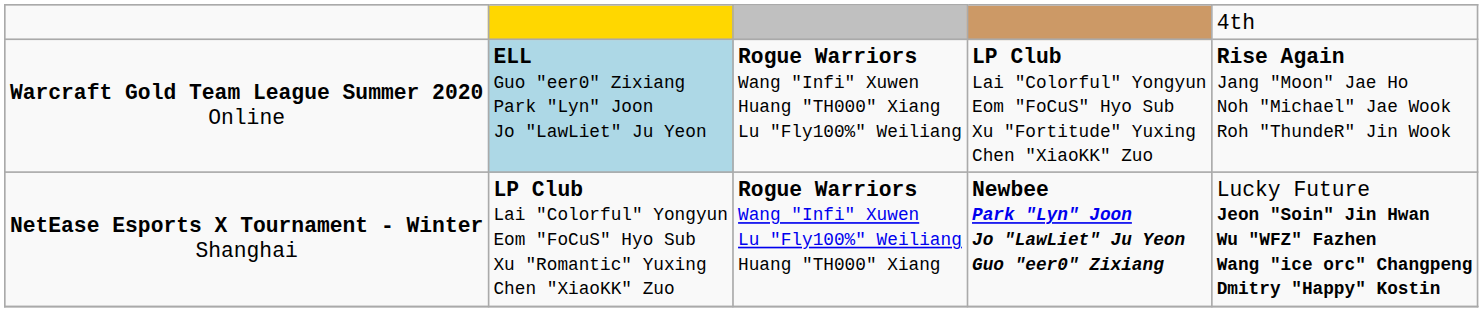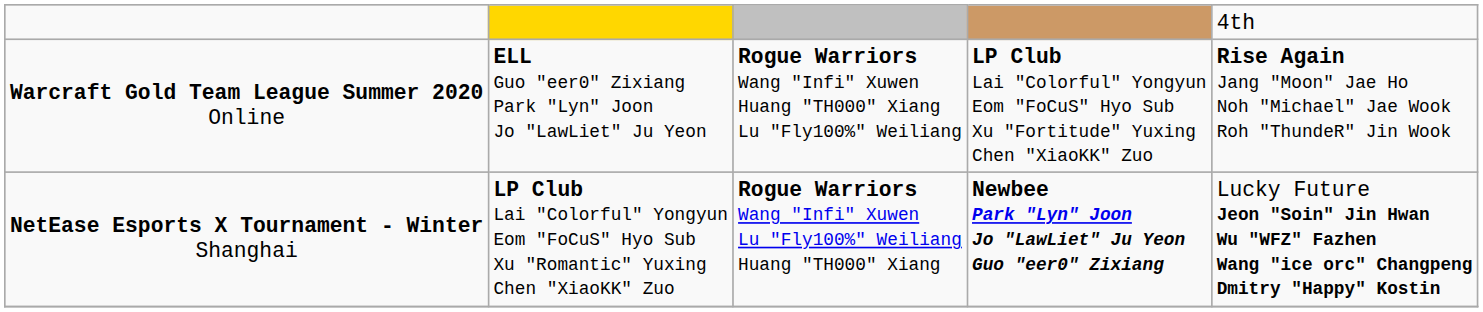(600, 93) lightblue background -> (600, 93) no background
